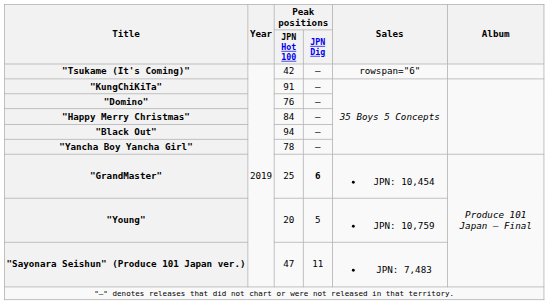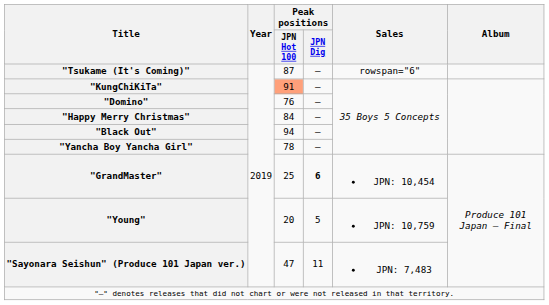(289, 71) 42 -> (289, 71) 87
(289, 86) no background -> (289, 86) lightsalmon background
